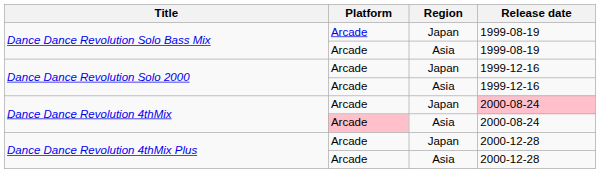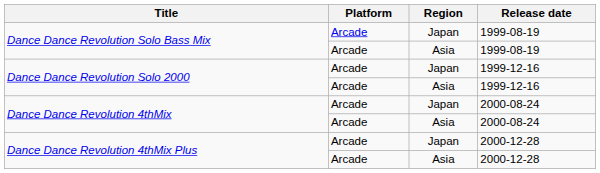(510, 104) pink background -> (510, 104) no background
(349, 123) pink background -> (349, 123) no background
